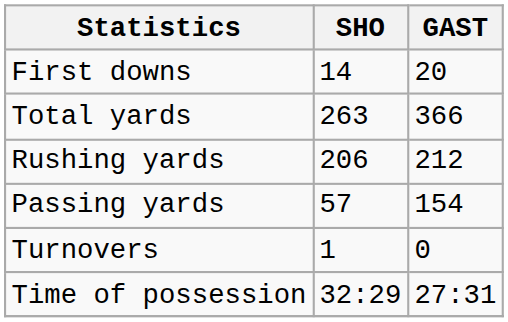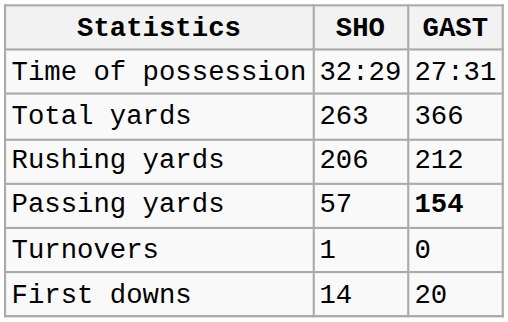rows swapped: (102, 72) <-> (159, 295)
(439, 206) normal -> (439, 206) bold
